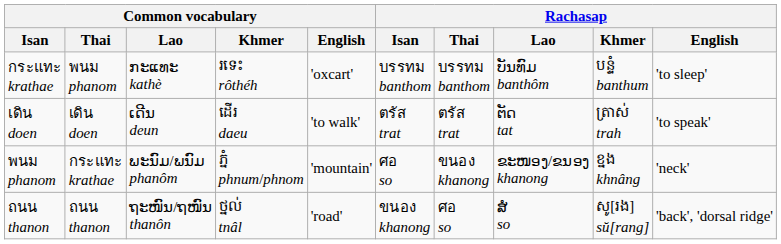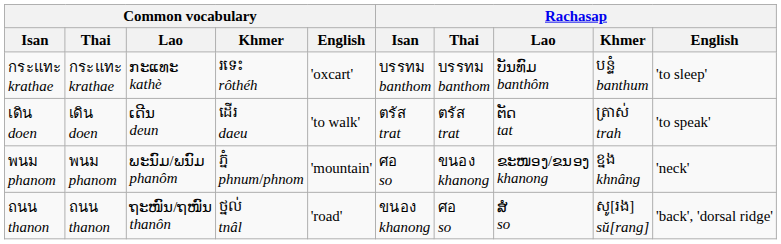(93, 76) พนม phanom -> (96, 76) กระแทะ krathae
(96, 170) กระแทะ krathae -> (93, 170) พนม phanom
